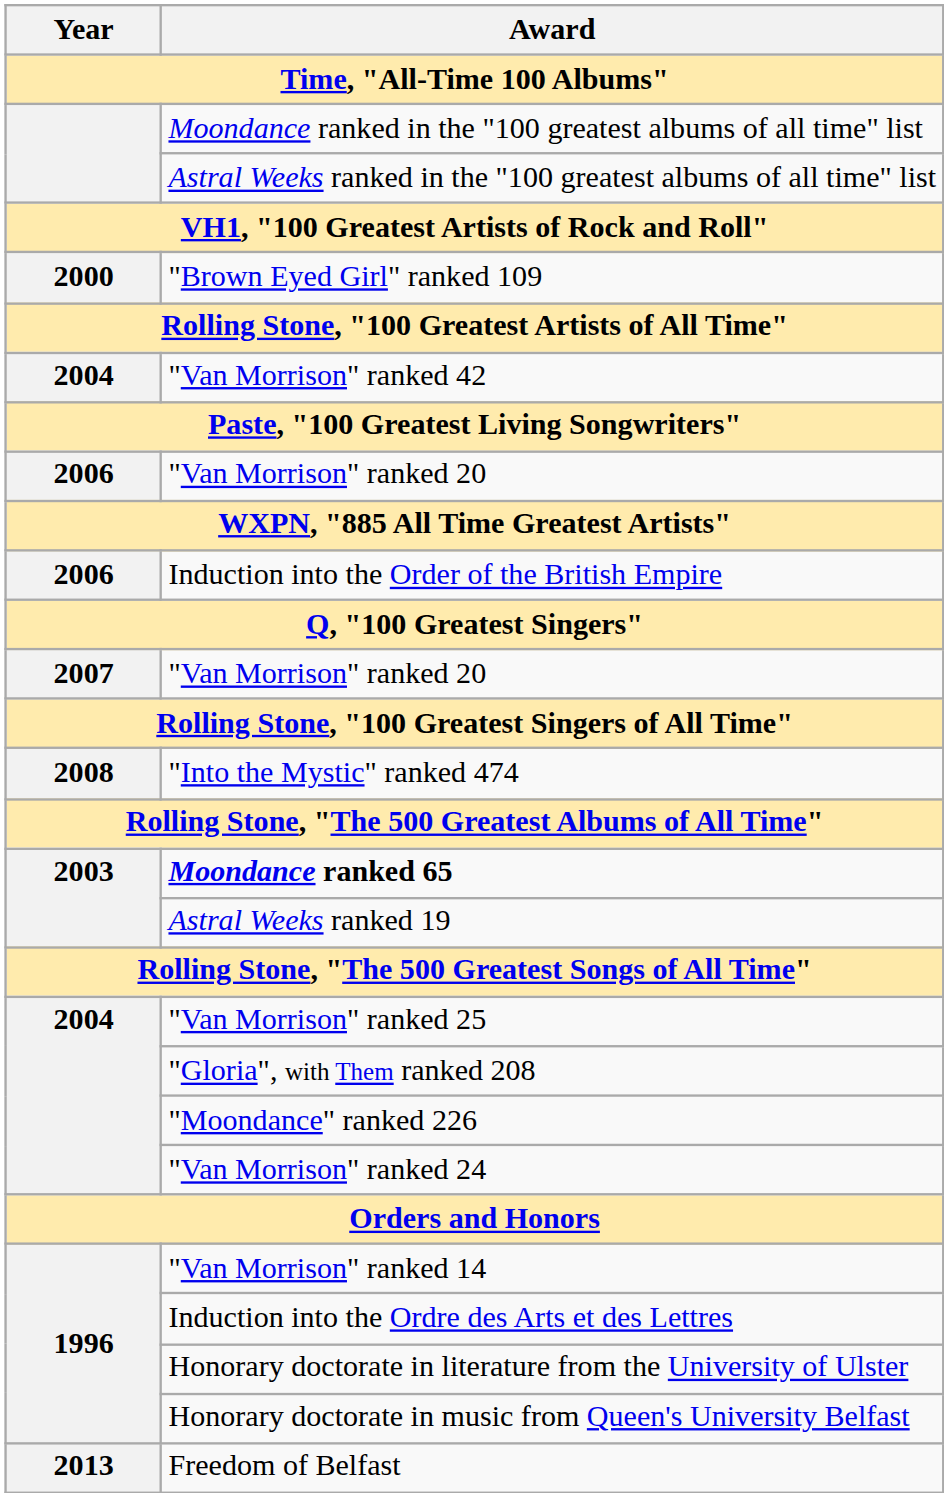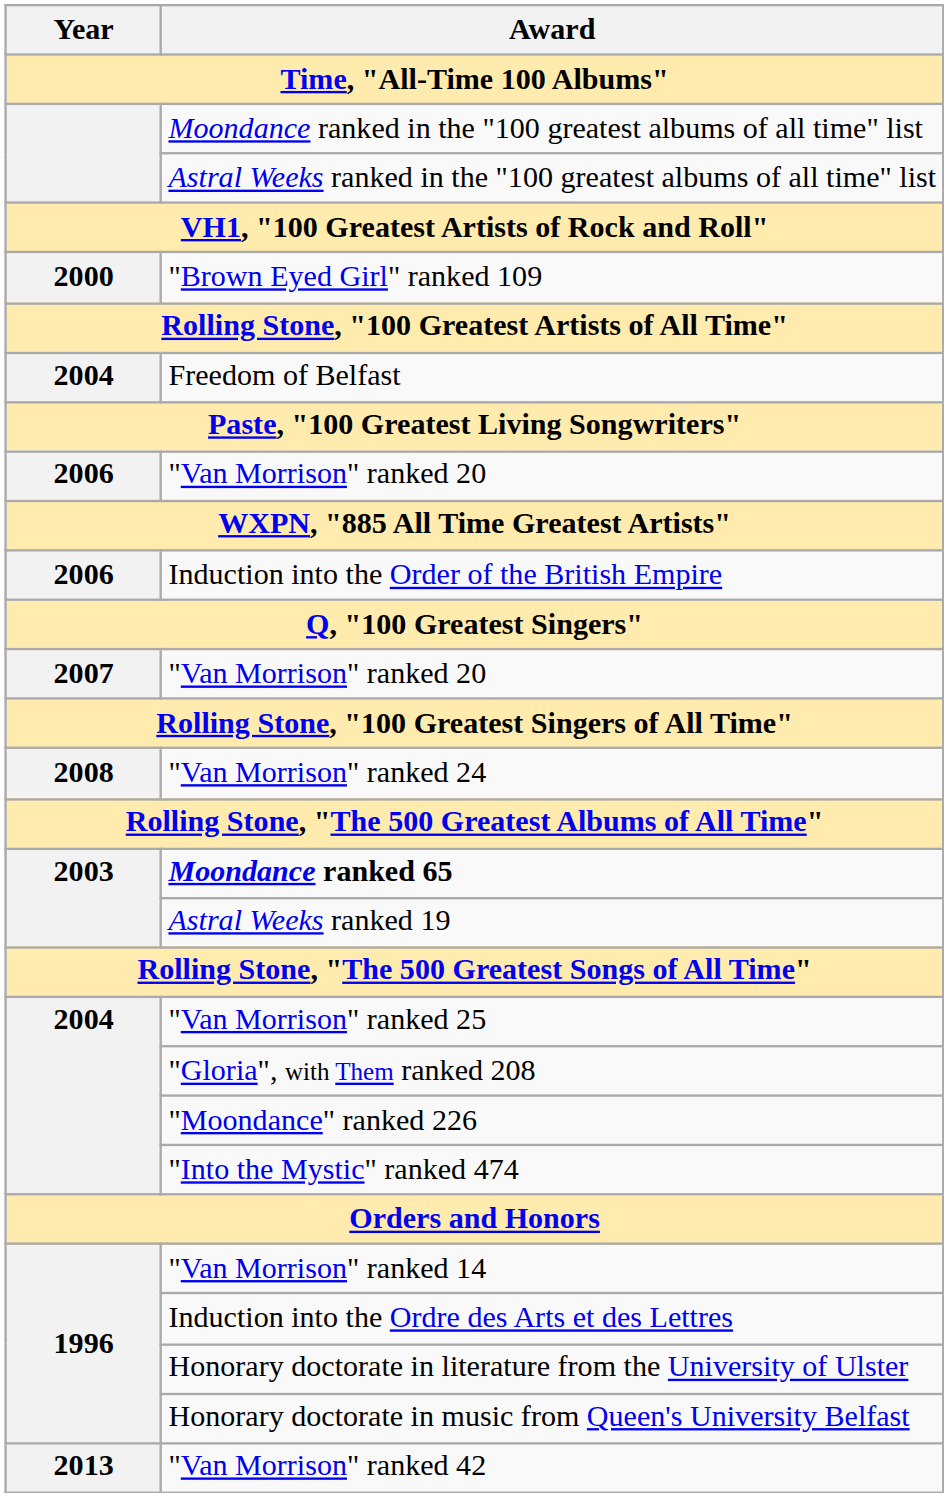(327, 376) "Van Morrison" ranked 42 -> (285, 376) Freedom of Belfast
(344, 772) "Into the Mystic" ranked 474 -> (327, 772) "Van Morrison" ranked 24
(327, 1169) "Van Morrison" ranked 24 -> (344, 1169) "Into the Mystic" ranked 474
(285, 1466) Freedom of Belfast -> (327, 1466) "Van Morrison" ranked 42
